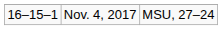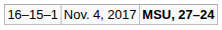(178, 14) normal -> (178, 14) bold
